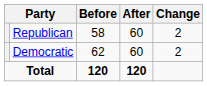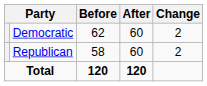rows swapped: (43, 52) <-> (43, 33)
